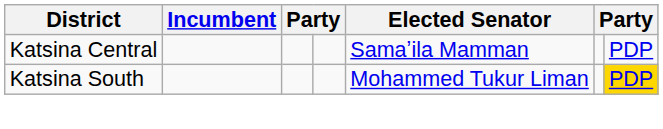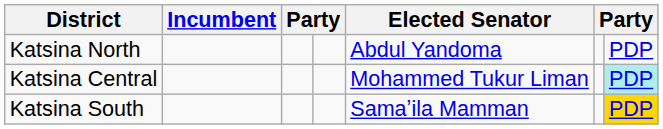+ row: (75, 49)
(440, 49) Samaʼila Mamman -> (470, 79) Mohammed Tukur Liman
(631, 49) no background -> (631, 79) paleturquoise background
(470, 79) Mohammed Tukur Liman -> (440, 109) Samaʼila Mamman
